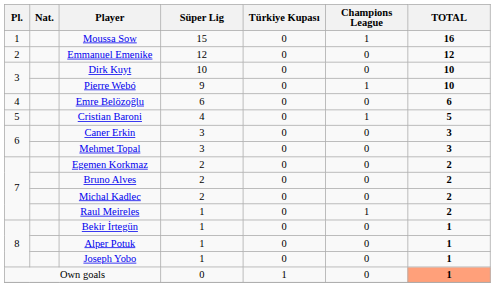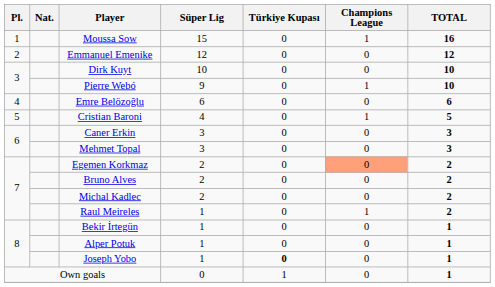(367, 164) no background -> (367, 164) lightsalmon background
(284, 258) normal -> (284, 258) bold
(449, 274) lightsalmon background -> (449, 274) no background
